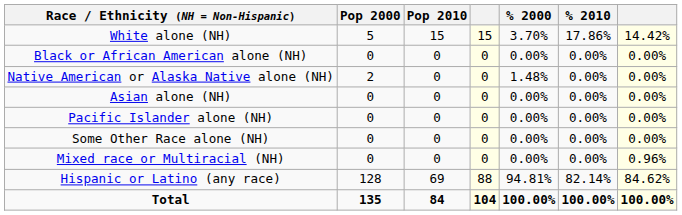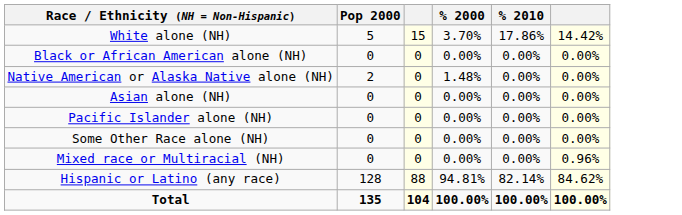- column: (437, 15)
